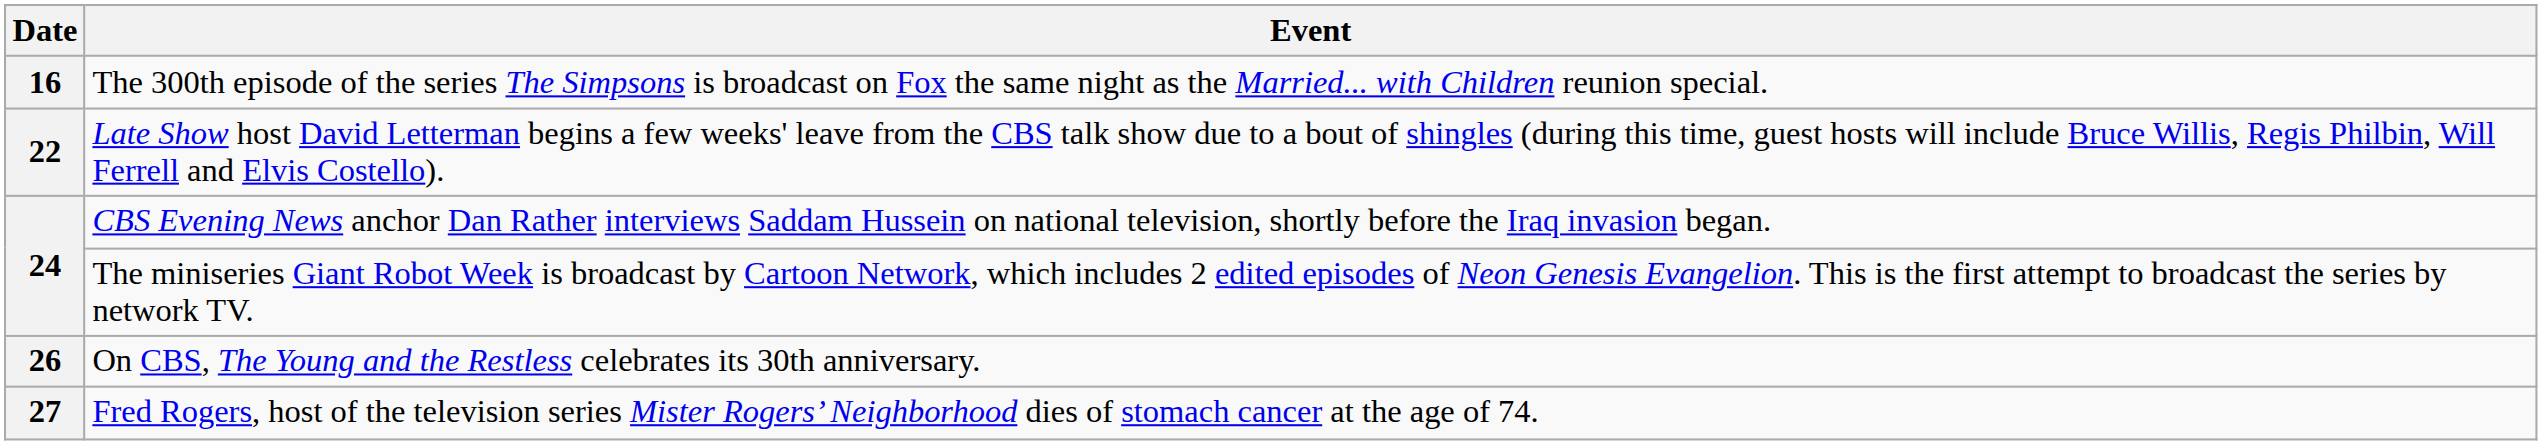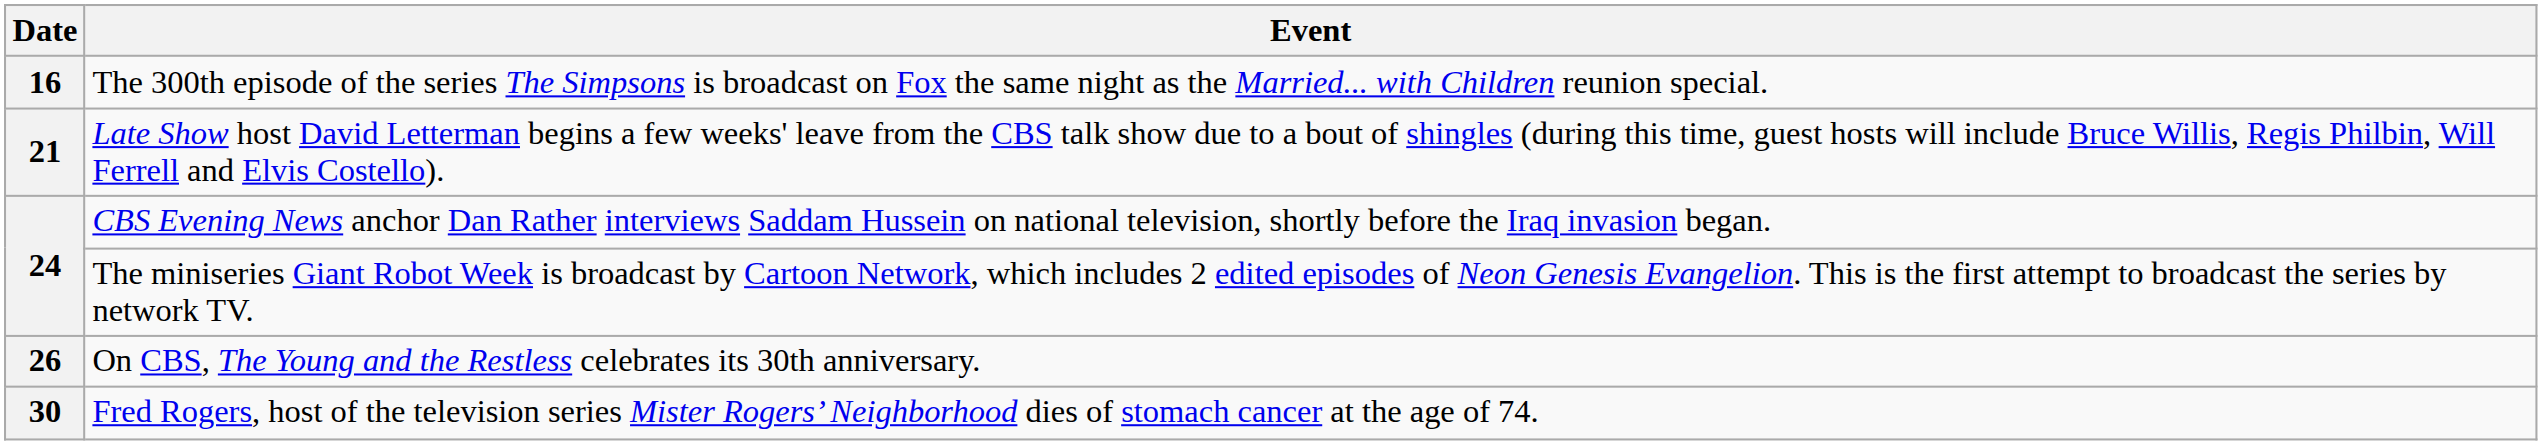(45, 151) 22 -> (45, 151) 21
(45, 412) 27 -> (45, 412) 30
